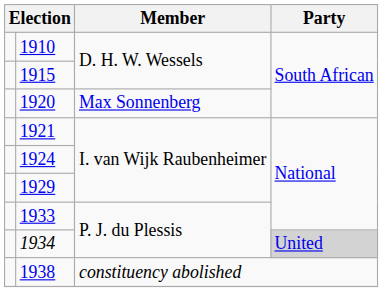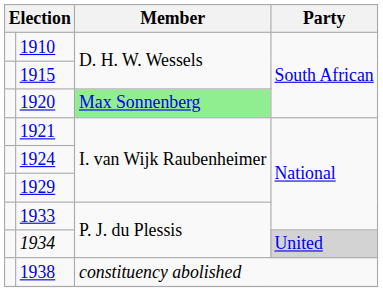(140, 103) no background -> (140, 103) lightgreen background
